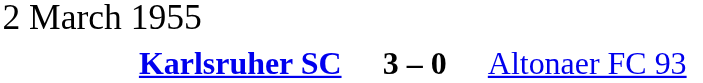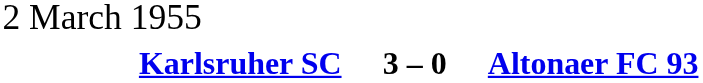(587, 62) normal -> (593, 62) bold
